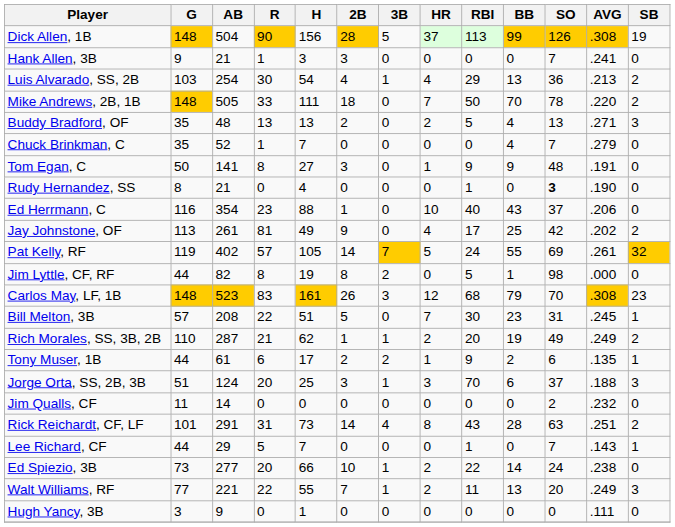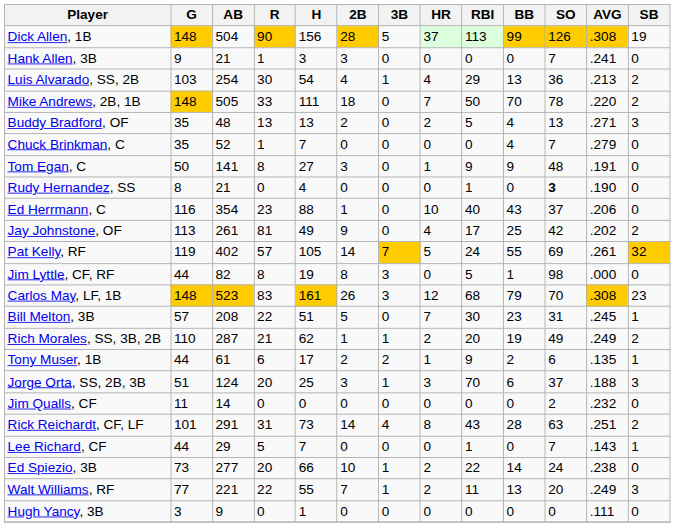(386, 274) 2 -> (386, 274) 3
